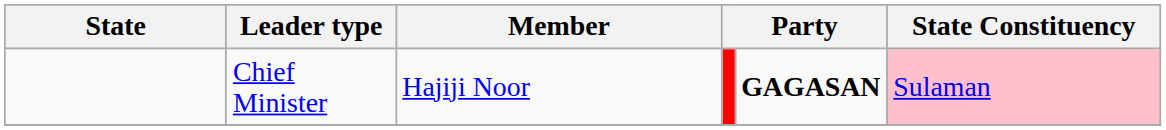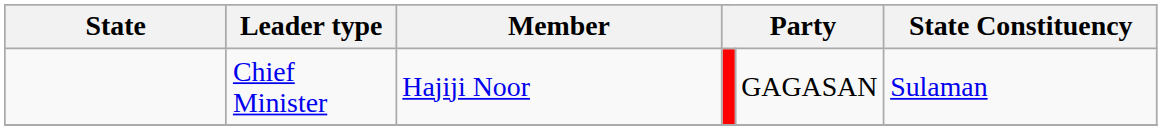(811, 86) bold -> (809, 86) normal
(942, 86) pink background -> (939, 86) no background
